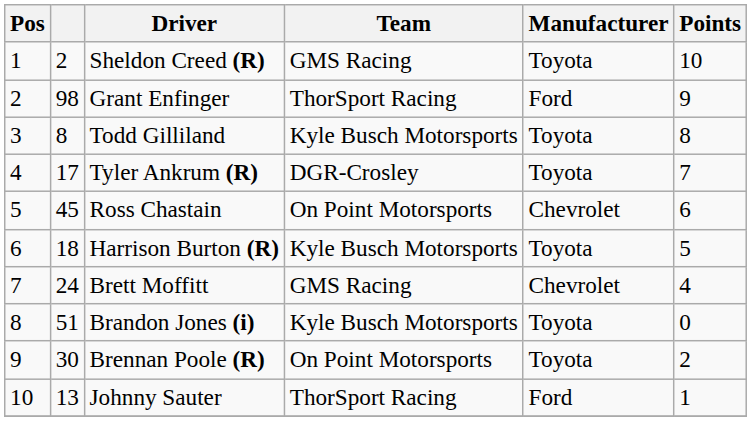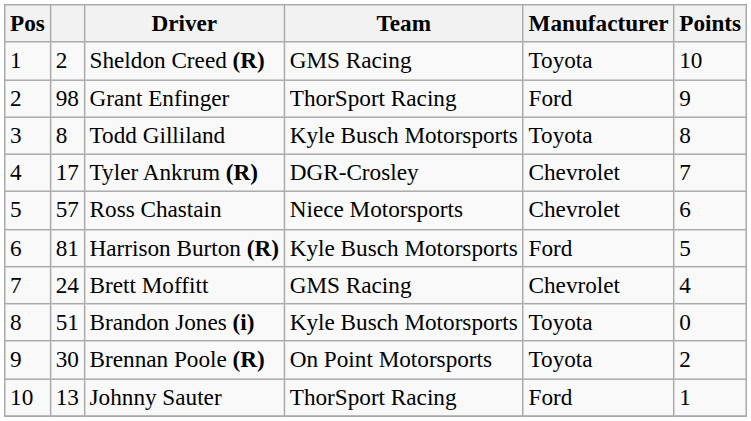(561, 172) Toyota -> (574, 172) Chevrolet
(67, 209) 45 -> (67, 209) 57
(391, 209) On Point Motorsports -> (376, 209) Niece Motorsports
(67, 247) 18 -> (67, 247) 81
(561, 247) Toyota -> (550, 247) Ford
